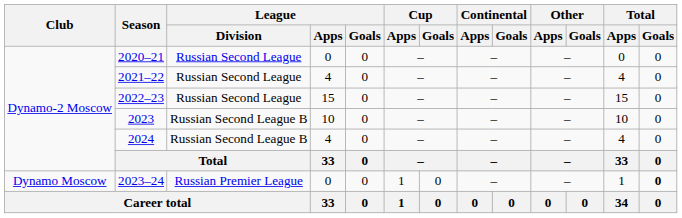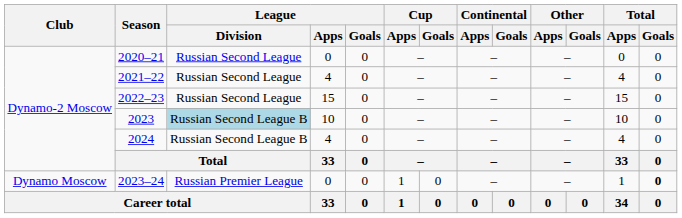(239, 118) no background -> (239, 118) lightblue background
